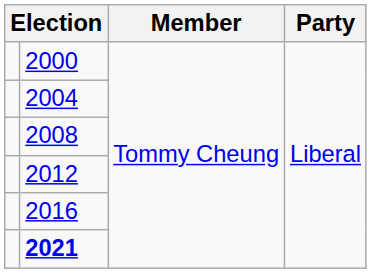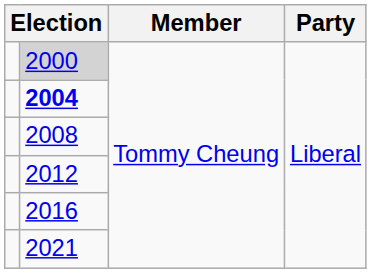(52, 60) no background -> (52, 60) lightgrey background
(52, 98) normal -> (52, 98) bold
(52, 248) bold -> (52, 248) normal
